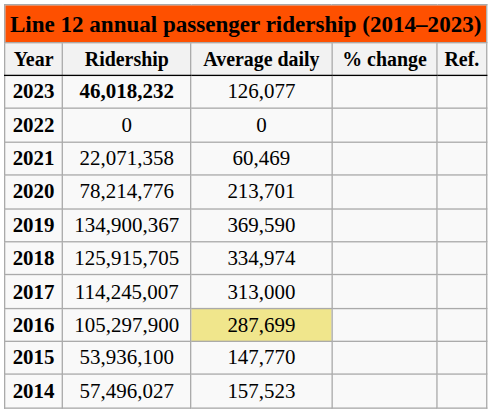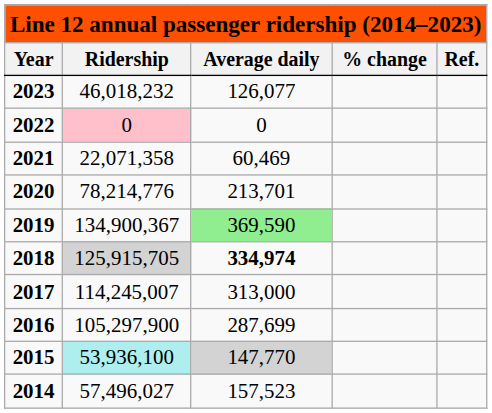(127, 91) bold -> (127, 91) normal
(127, 125) no background -> (127, 125) pink background
(261, 224) no background -> (261, 224) lightgreen background
(127, 258) no background -> (127, 258) lightgrey background
(261, 258) normal -> (261, 258) bold
(261, 324) khaki background -> (261, 324) no background
(127, 357) no background -> (127, 357) paleturquoise background
(261, 357) no background -> (261, 357) lightgrey background
